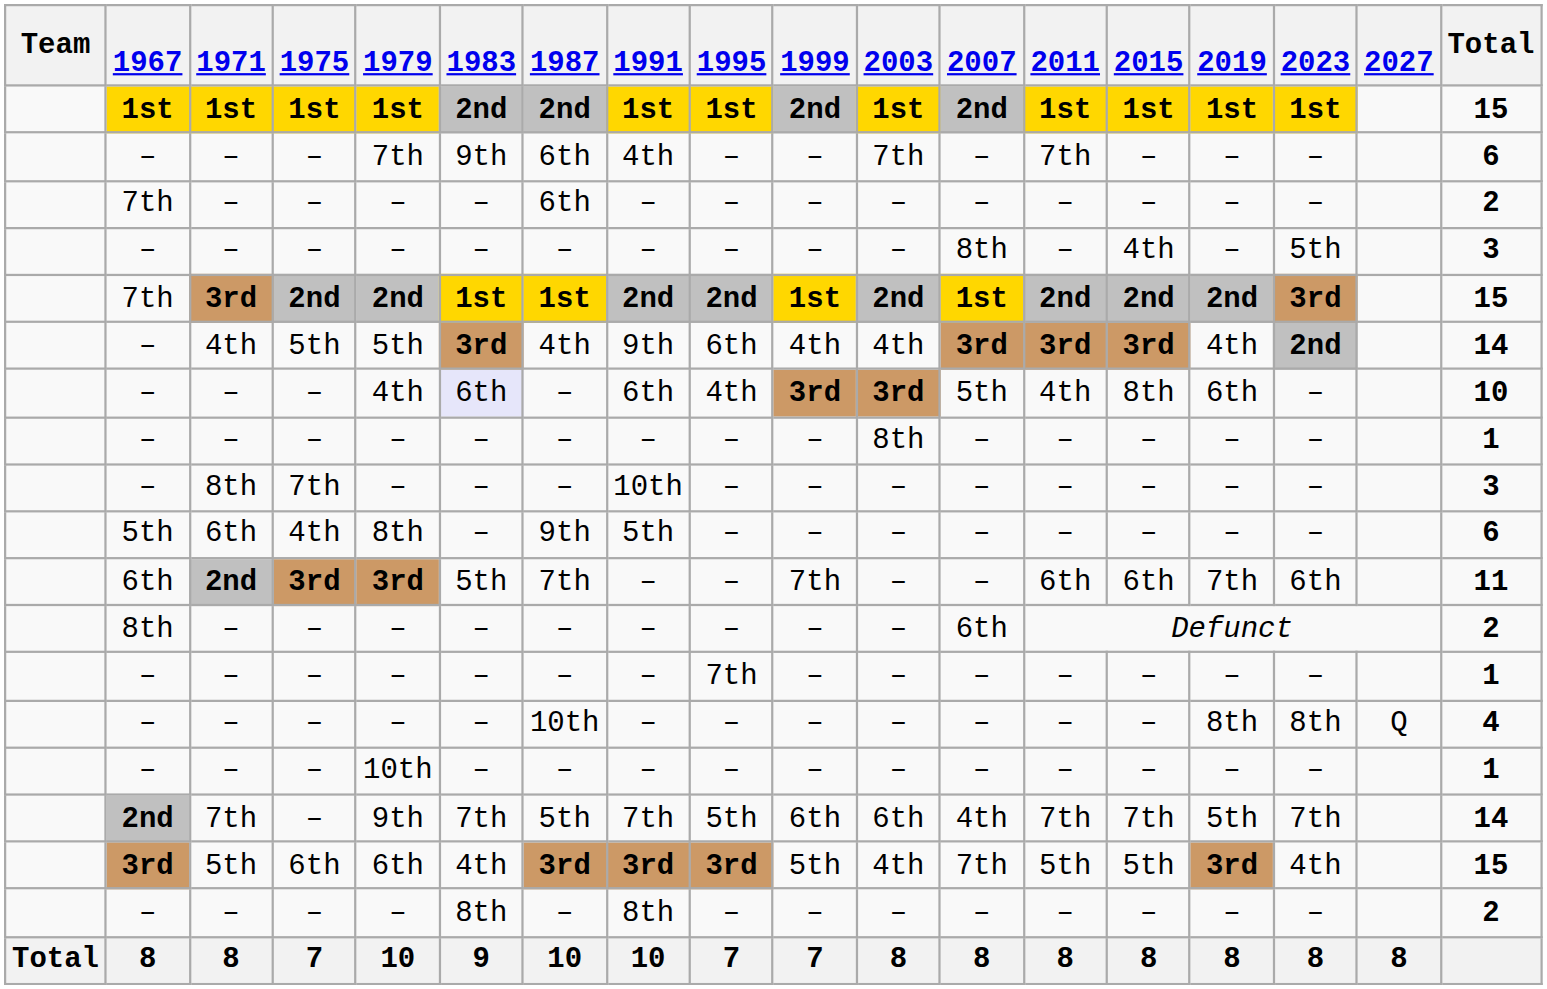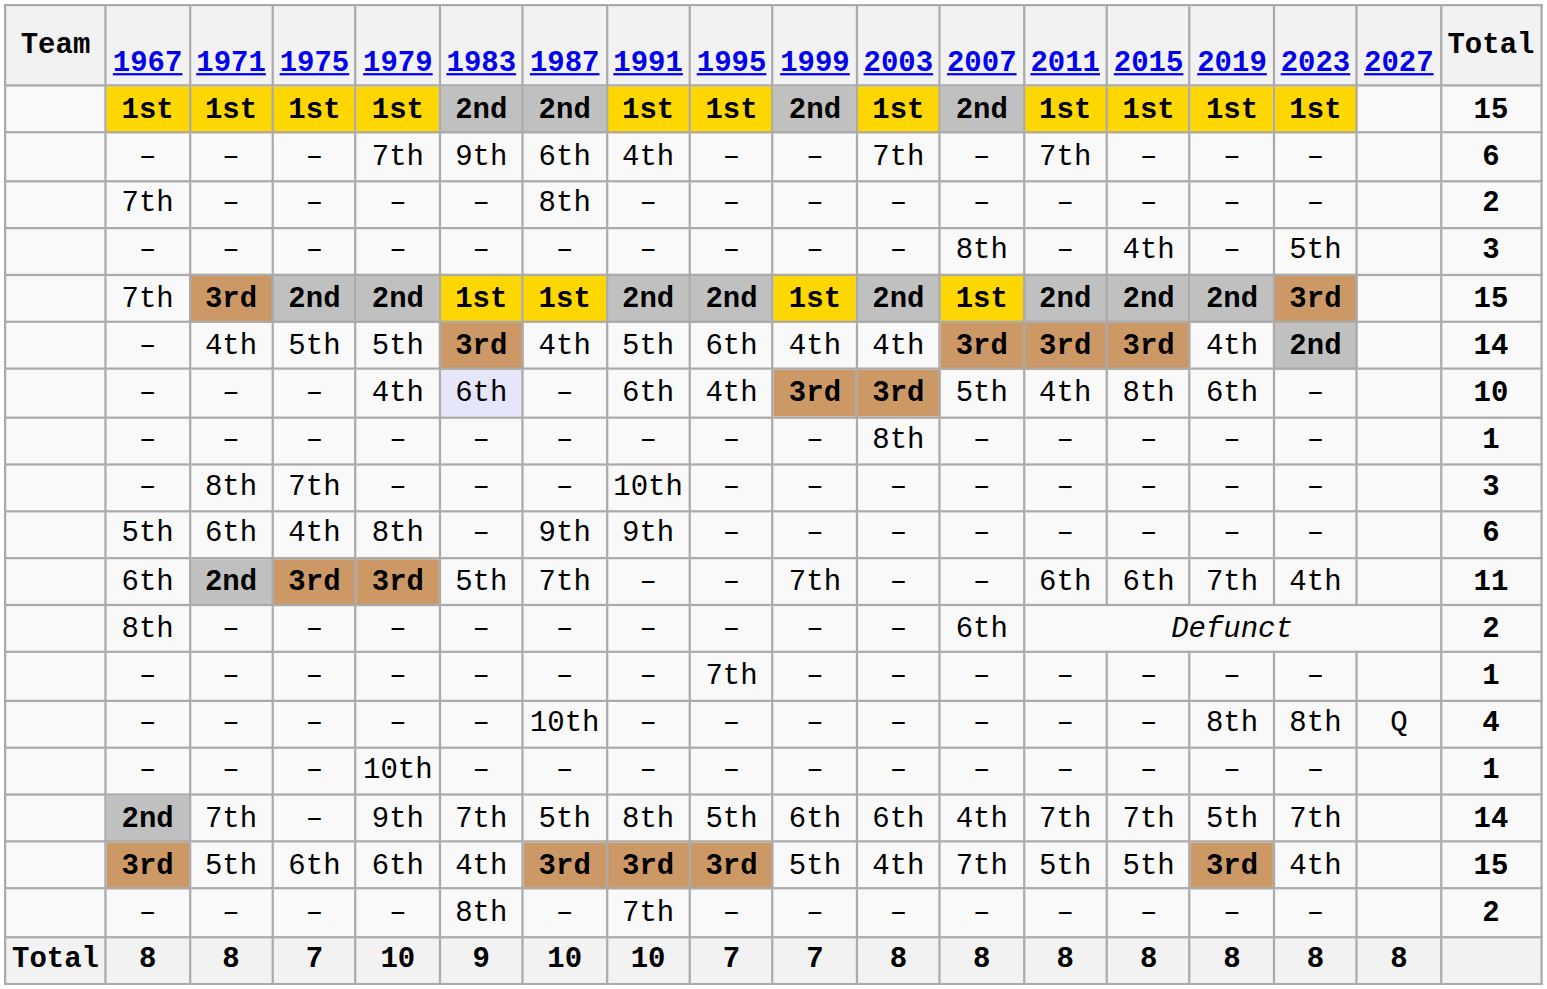(565, 204) 6th -> (565, 204) 8th
(648, 346) 9th -> (648, 346) 5th
(648, 535) 5th -> (648, 535) 9th
(1315, 582) 6th -> (1315, 582) 4th
(648, 818) 7th -> (648, 818) 8th
(648, 913) 8th -> (648, 913) 7th
